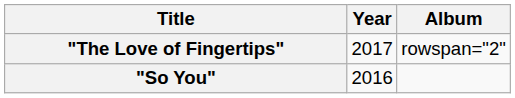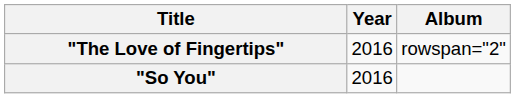(372, 48) 2017 -> (372, 48) 2016
